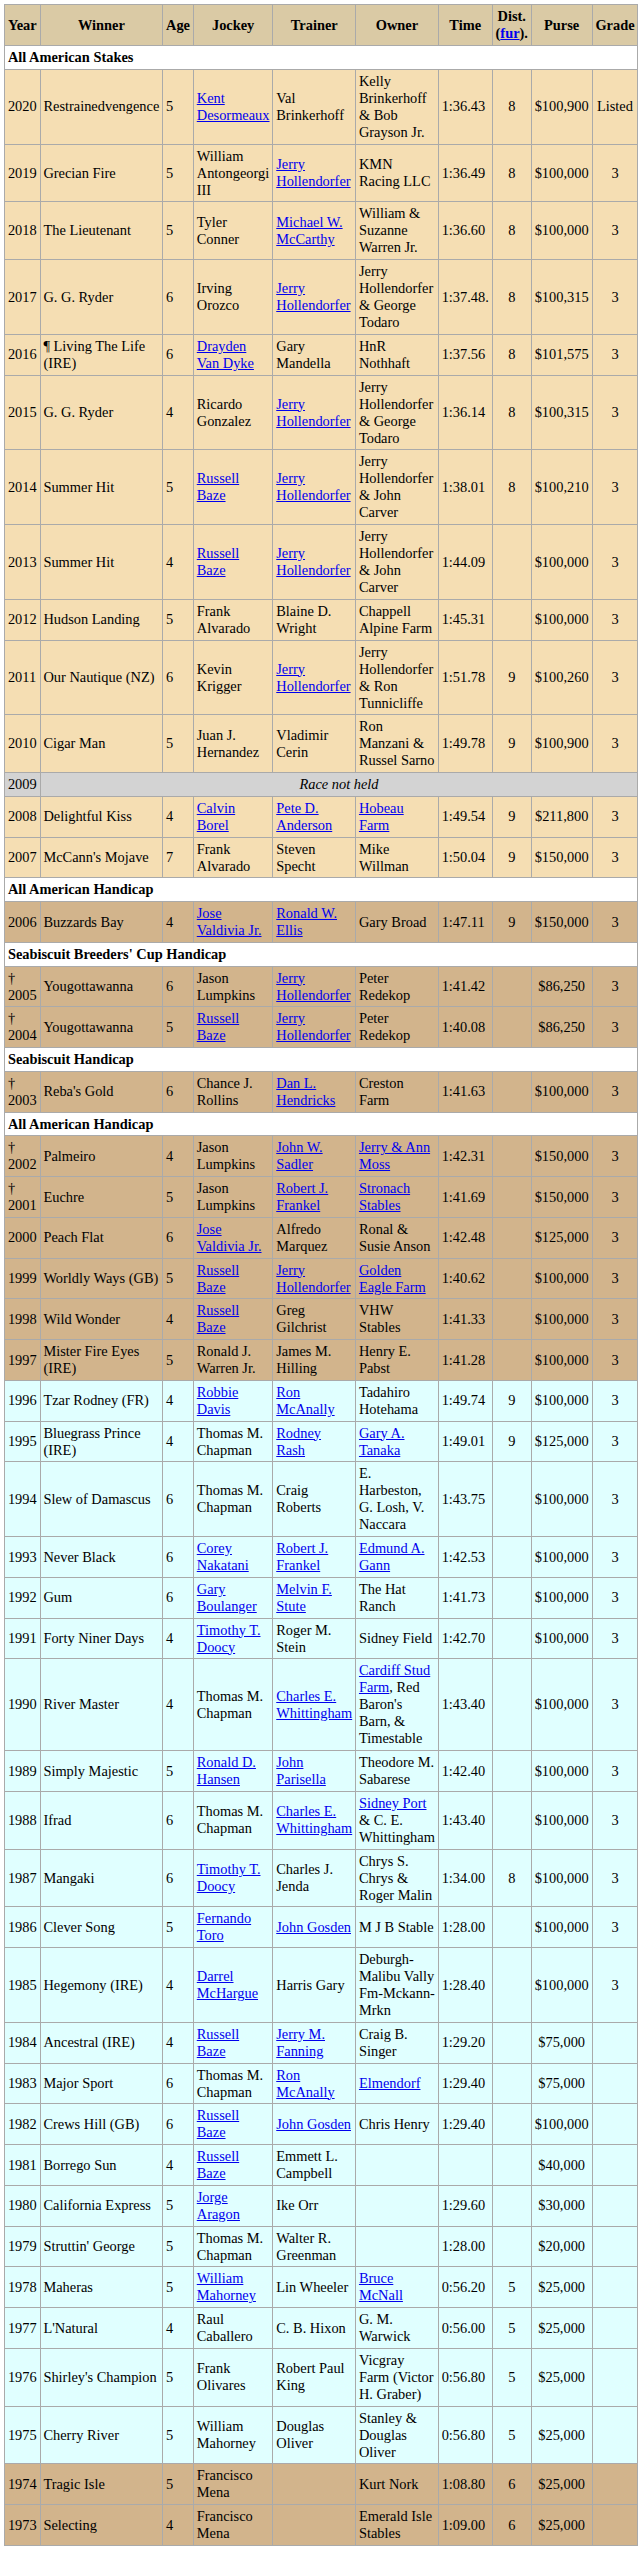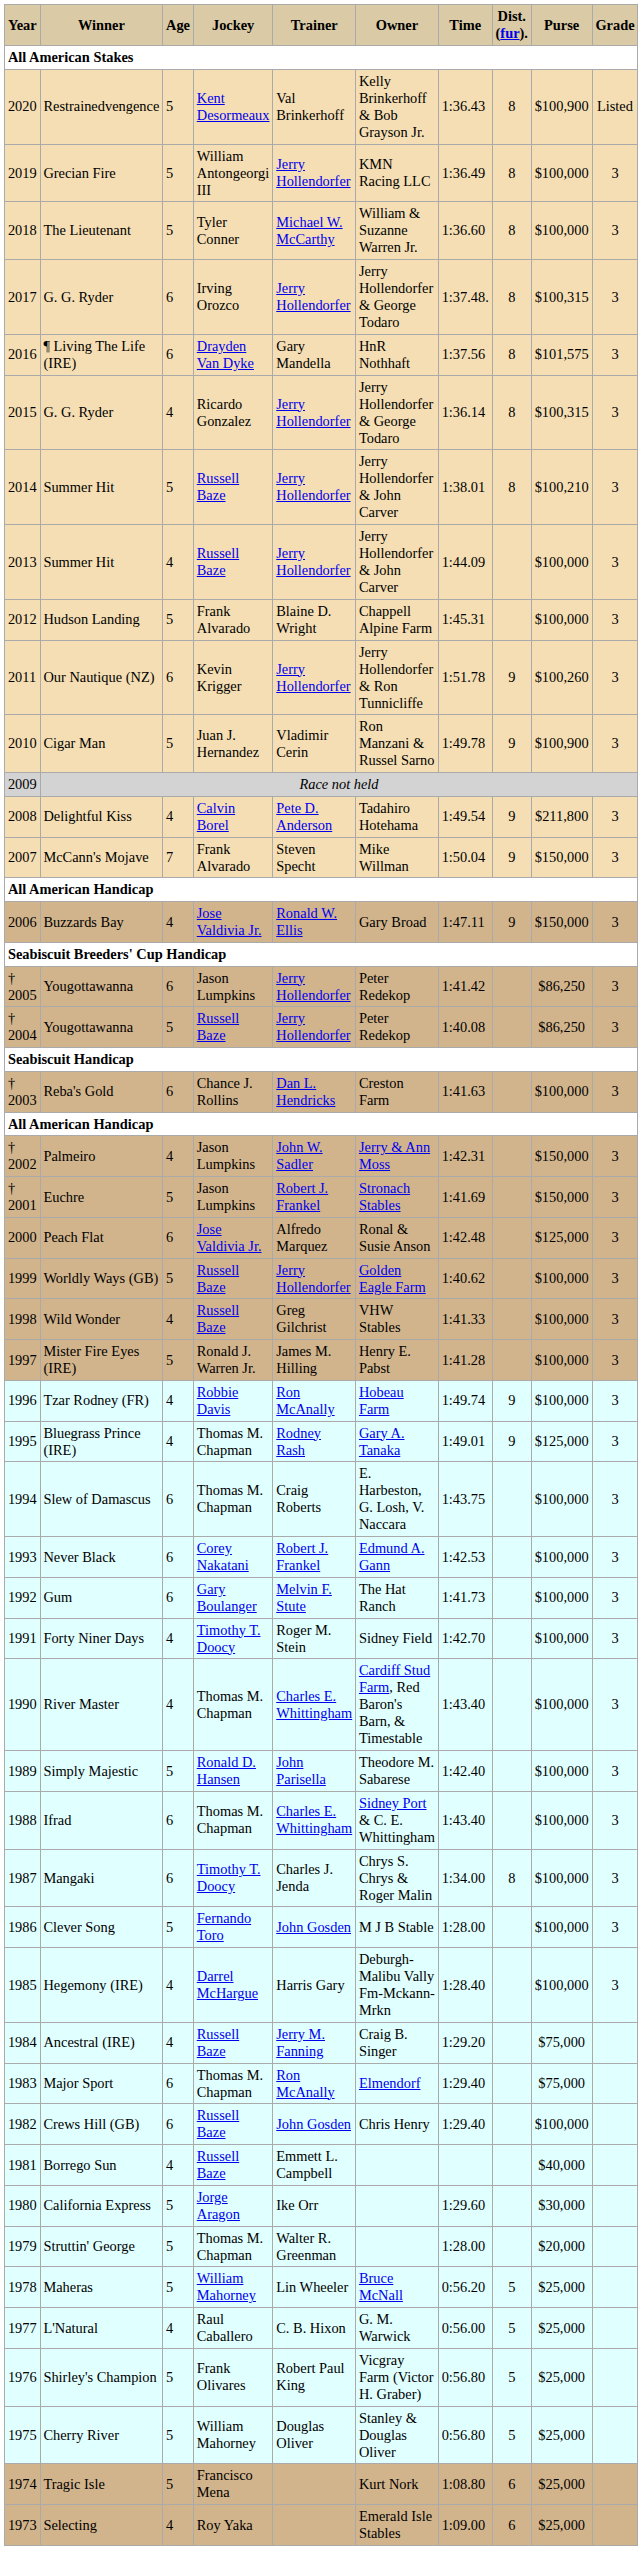(381, 816) Hobeau Farm -> (389, 816) Tadahiro Hotehama
(389, 1400) Tadahiro Hotehama -> (381, 1400) Hobeau Farm
(225, 2525) Francisco Mena -> (225, 2525) Roy Yaka
